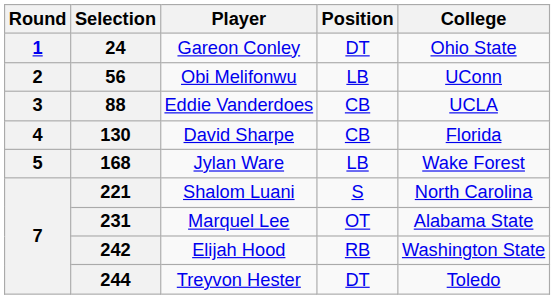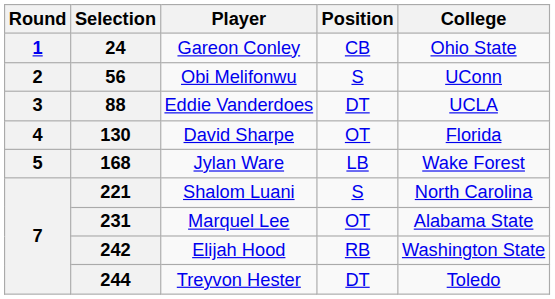(358, 47) DT -> (358, 47) CB
(358, 76) LB -> (358, 76) S
(358, 105) CB -> (358, 105) DT
(358, 134) CB -> (358, 134) OT
